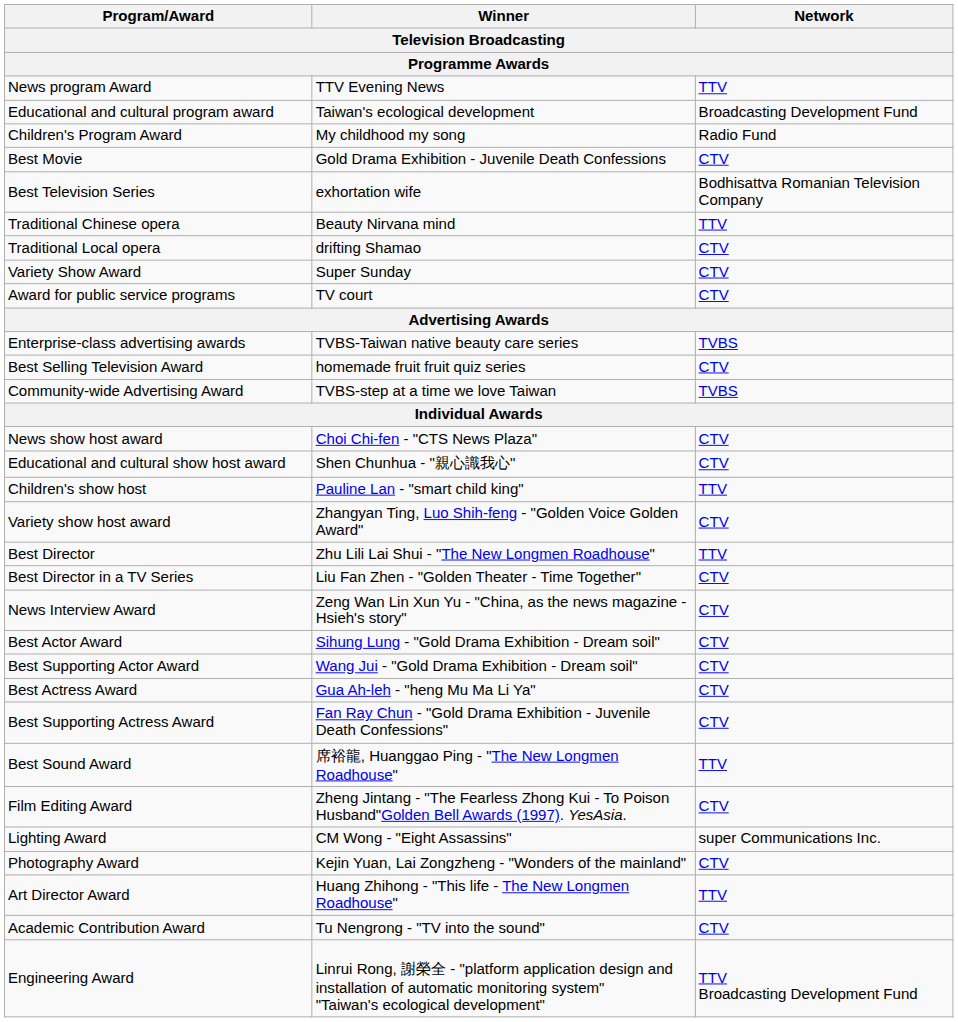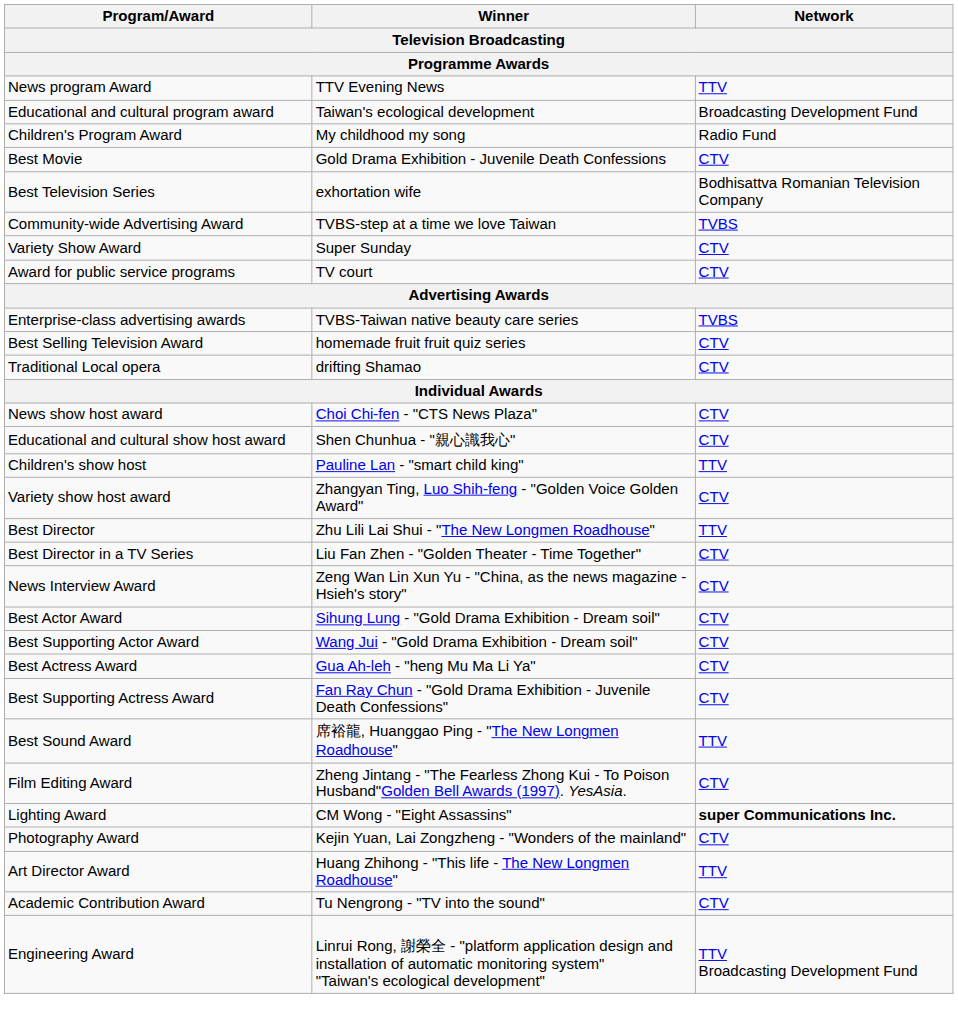- row: (94, 224)
rows swapped: (84, 248) <-> (126, 391)
(790, 839) normal -> (797, 815) bold
